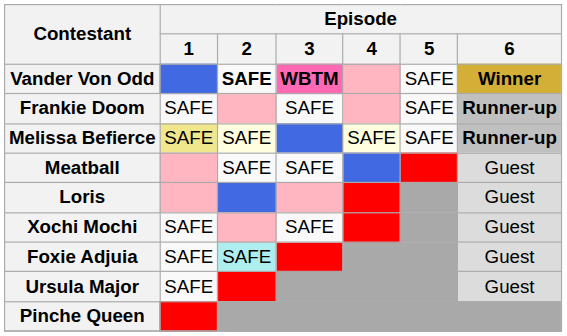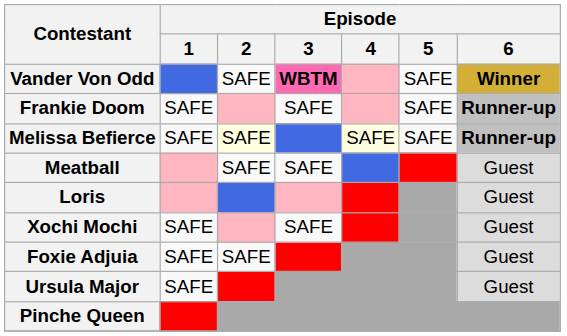(247, 78) bold -> (246, 78) normal
(189, 138) khaki background -> (189, 138) no background
(247, 256) paleturquoise background -> (246, 256) no background
